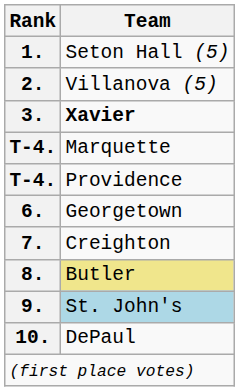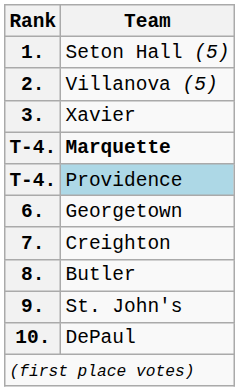(101, 116) bold -> (101, 116) normal
(118, 148) normal -> (118, 148) bold
(124, 180) no background -> (124, 180) lightblue background
(101, 275) khaki background -> (101, 275) no background
(124, 307) lightblue background -> (124, 307) no background
